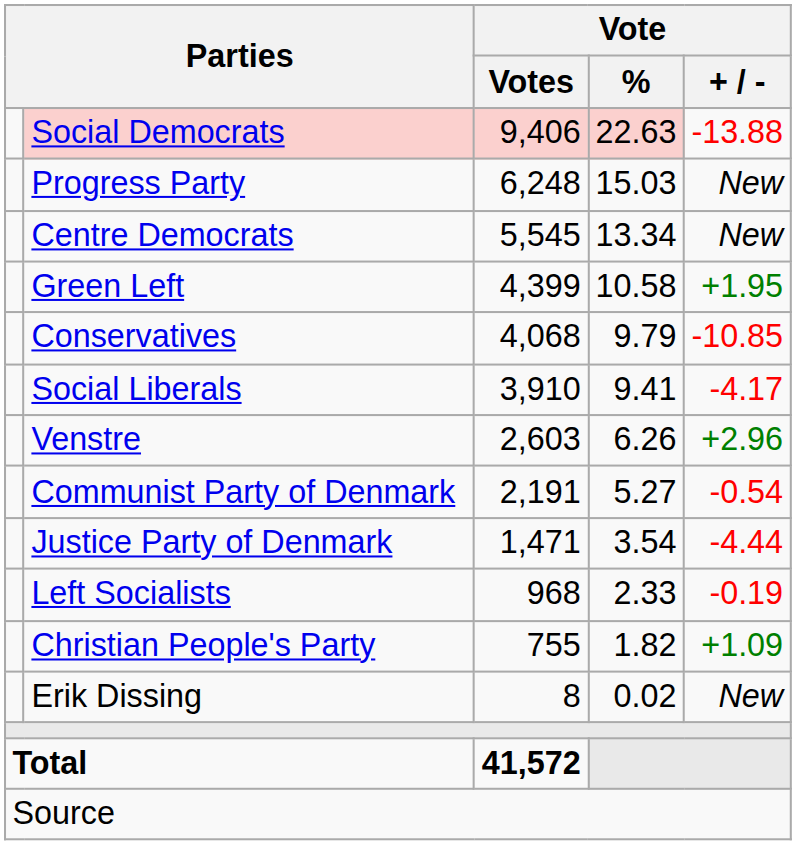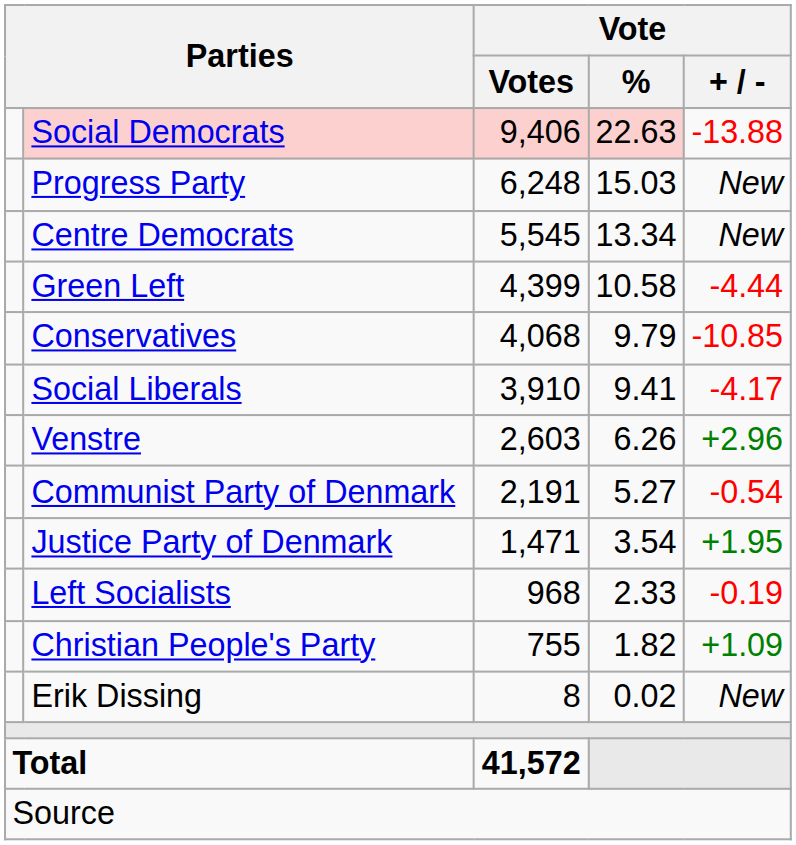(742, 286) +1.95 -> (746, 286) -4.44
(746, 542) -4.44 -> (742, 542) +1.95
